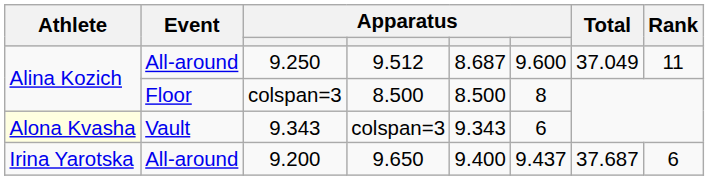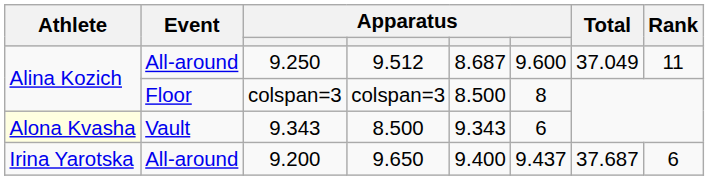(398, 95) 8.500 -> (398, 95) colspan=3
(398, 127) colspan=3 -> (398, 127) 8.500
